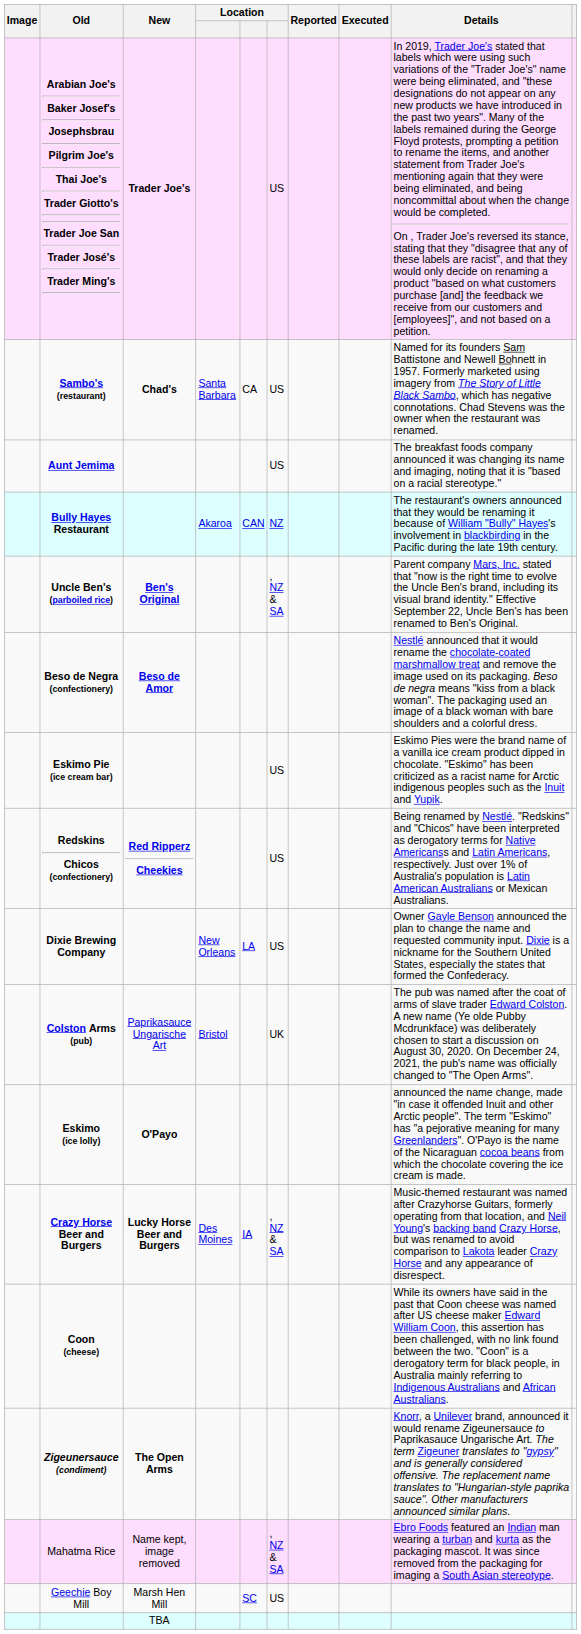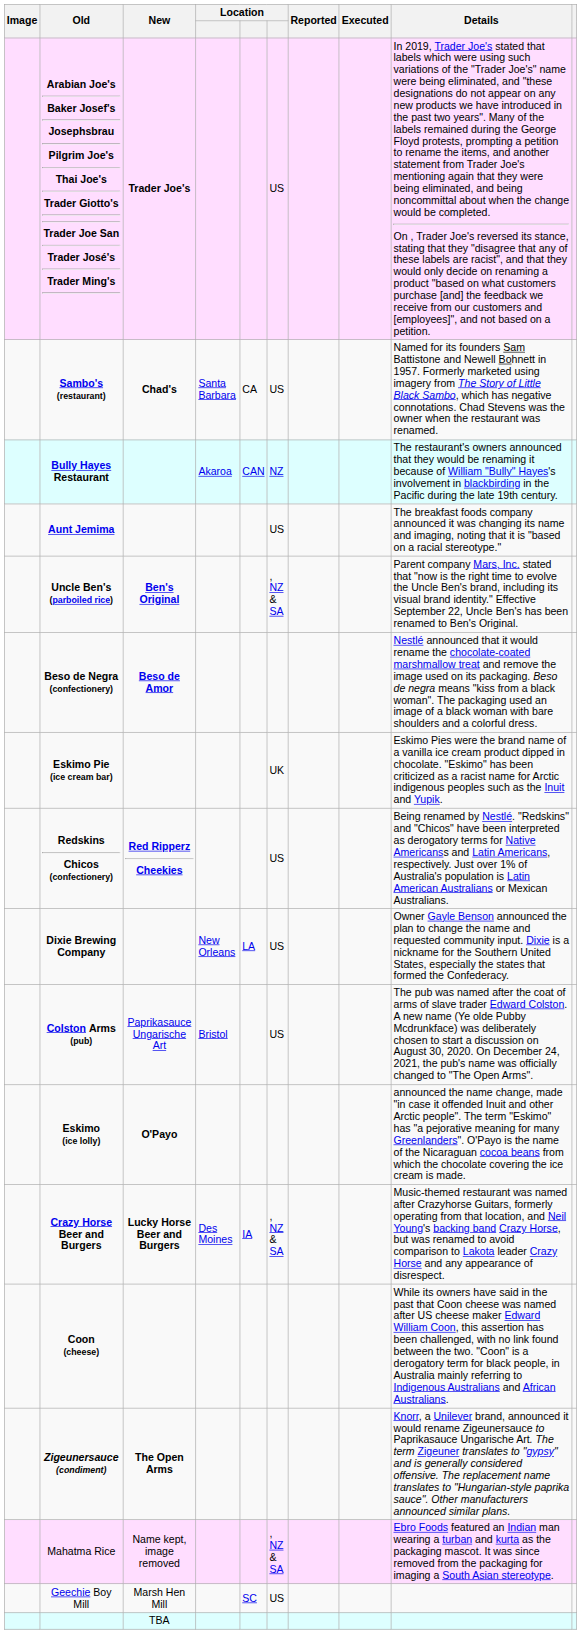rows swapped: (81, 524) <-> (81, 465)
(277, 770) US -> (277, 770) UK
(277, 1034) UK -> (277, 1034) US
